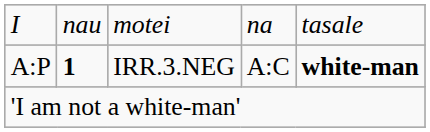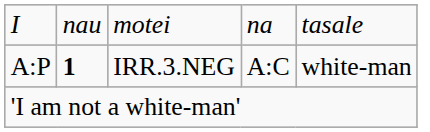(360, 65) bold -> (357, 65) normal
